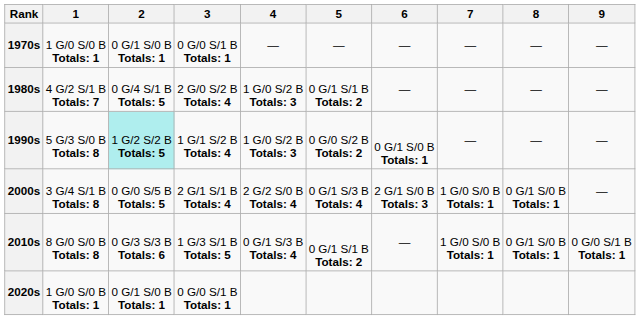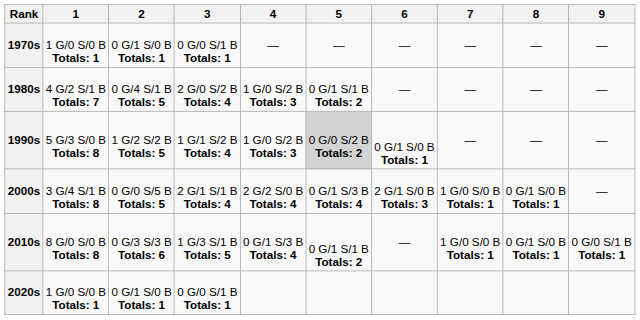(142, 147) paleturquoise background -> (142, 147) no background
(339, 147) no background -> (339, 147) lightgrey background
